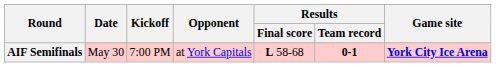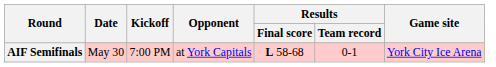(350, 51) bold -> (350, 51) normal
(437, 51) bold -> (434, 51) normal
